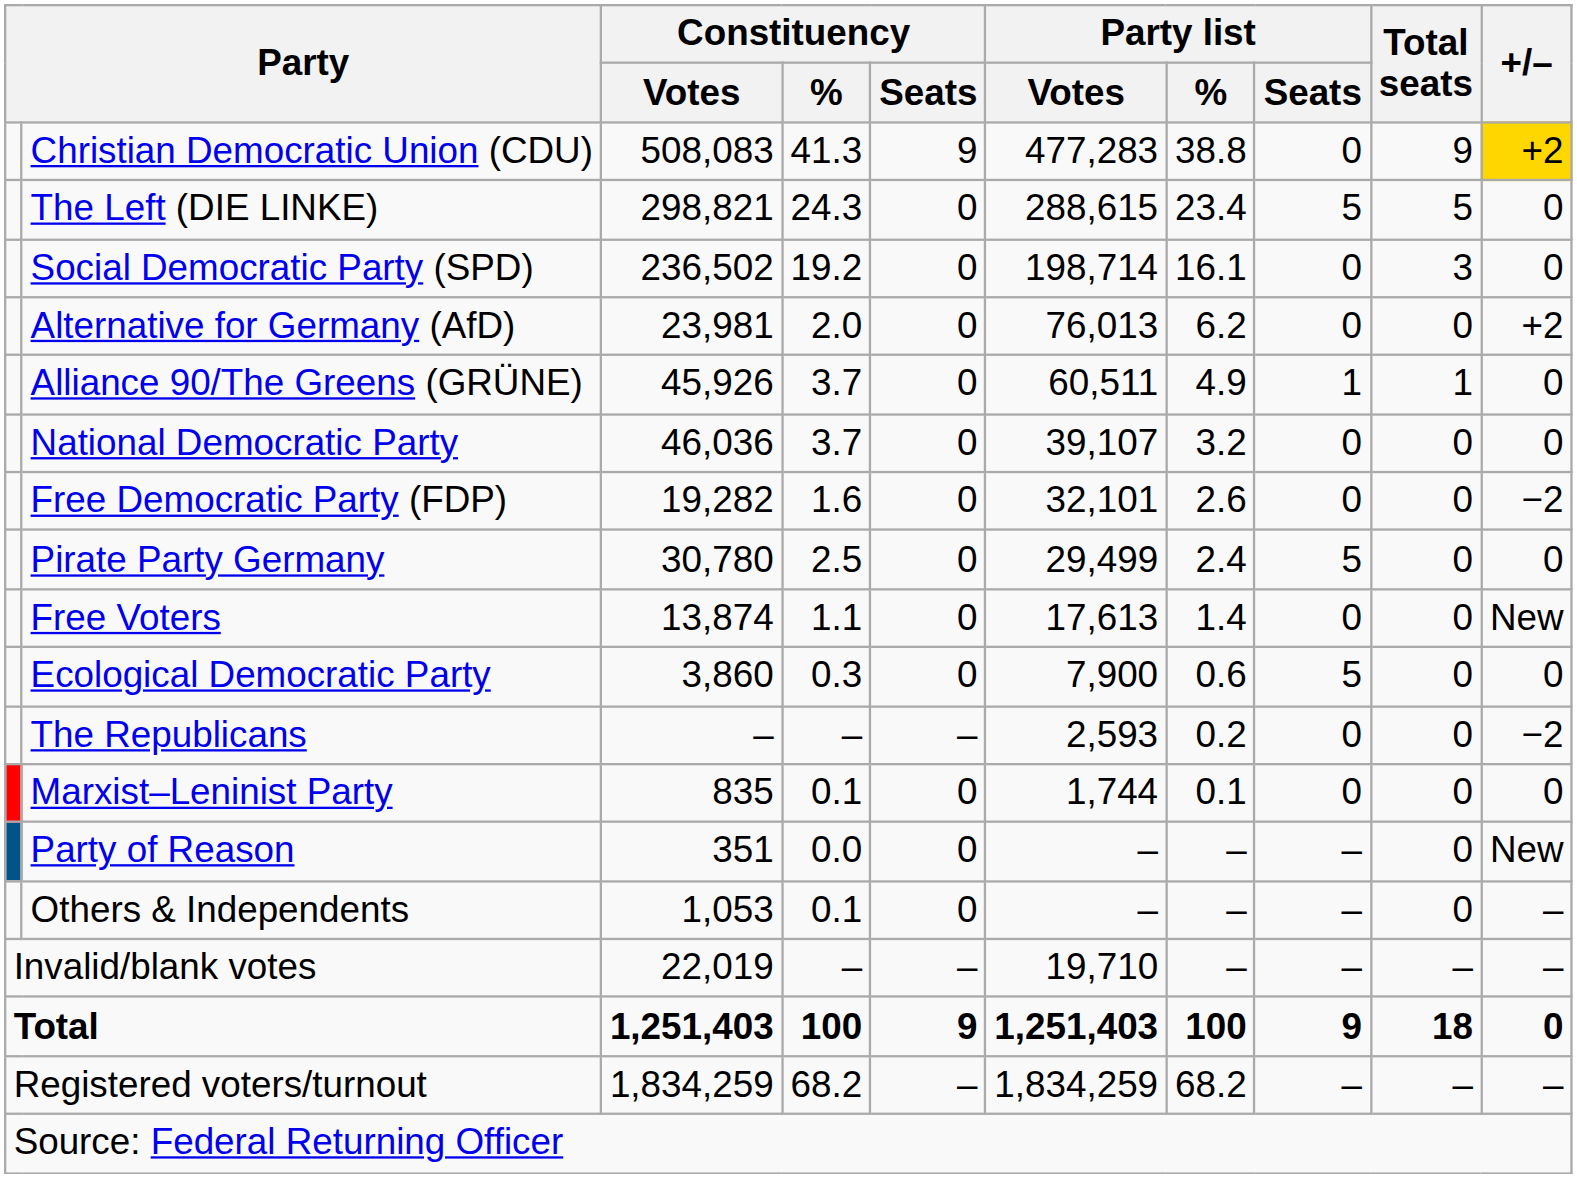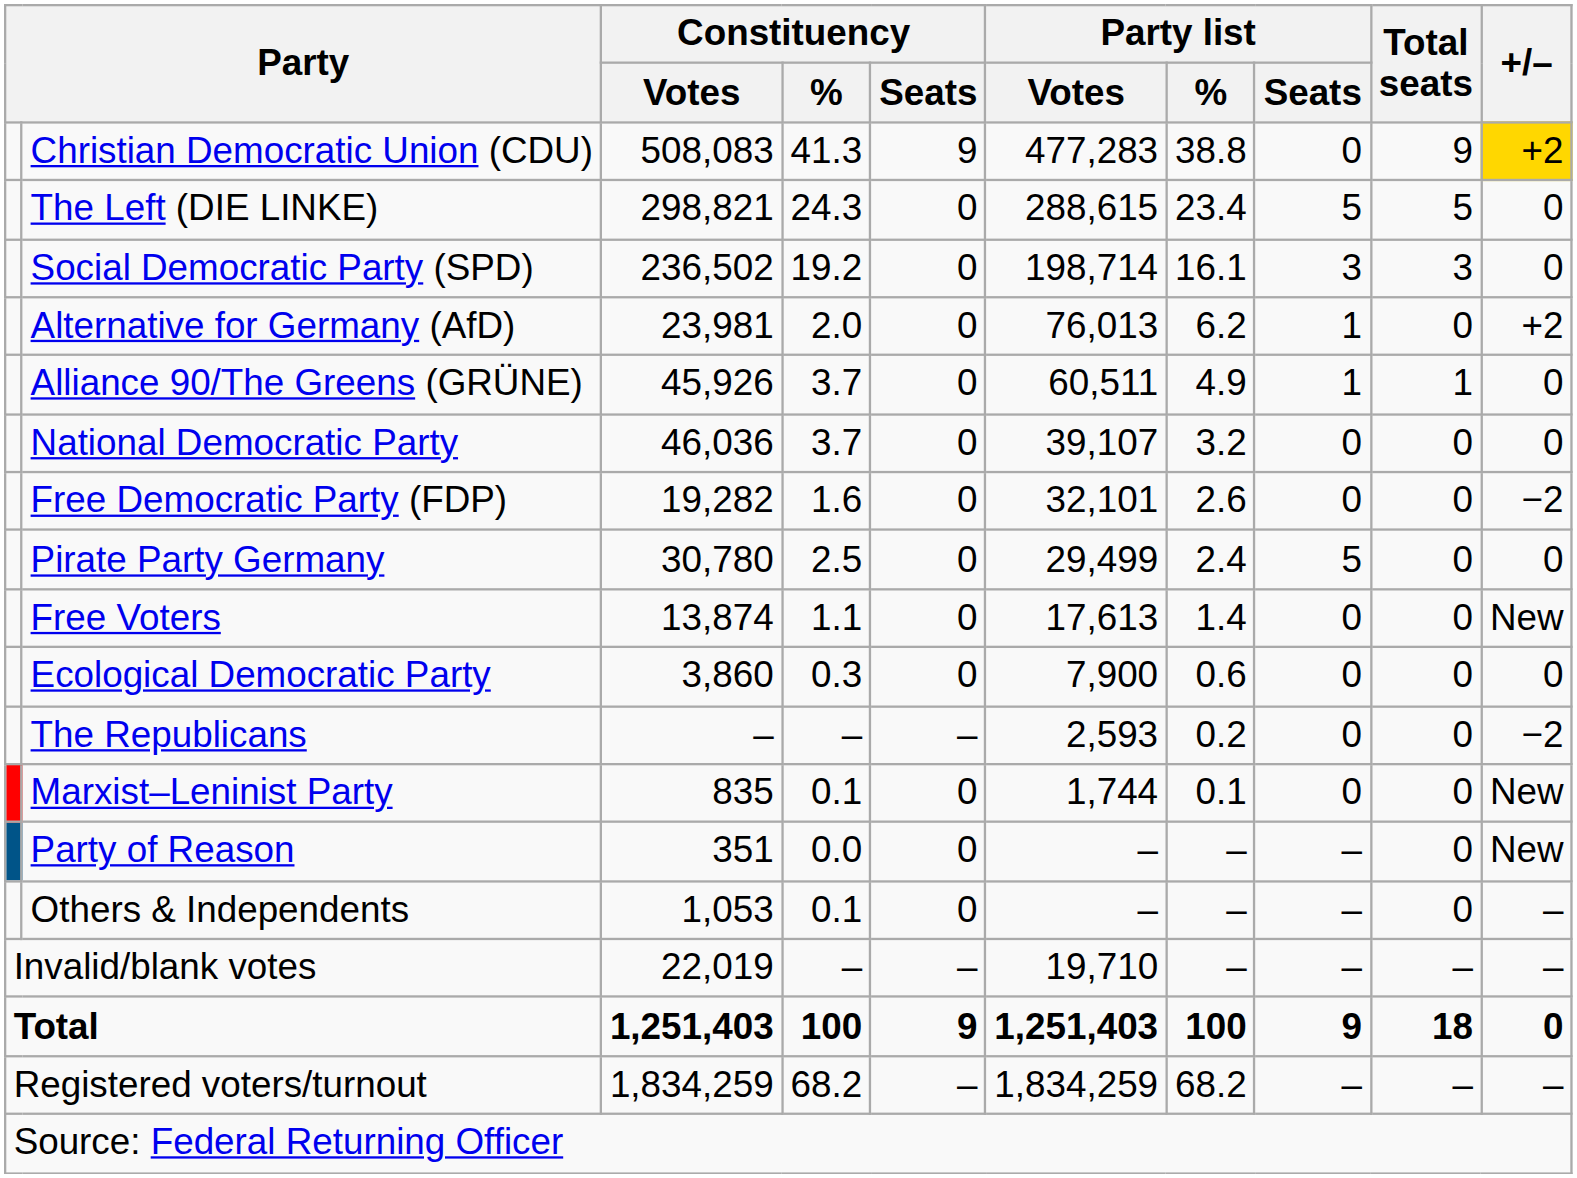(1352, 267) 0 -> (1352, 267) 3
(1352, 325) 0 -> (1352, 325) 1
(1352, 675) 5 -> (1352, 675) 0
(1553, 792) 0 -> (1527, 792) New
